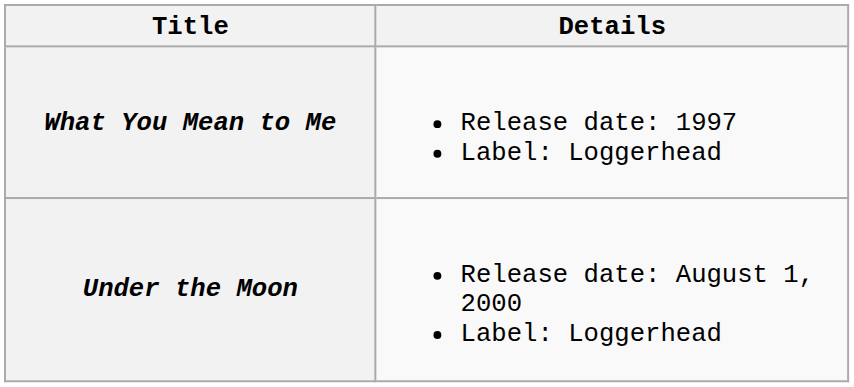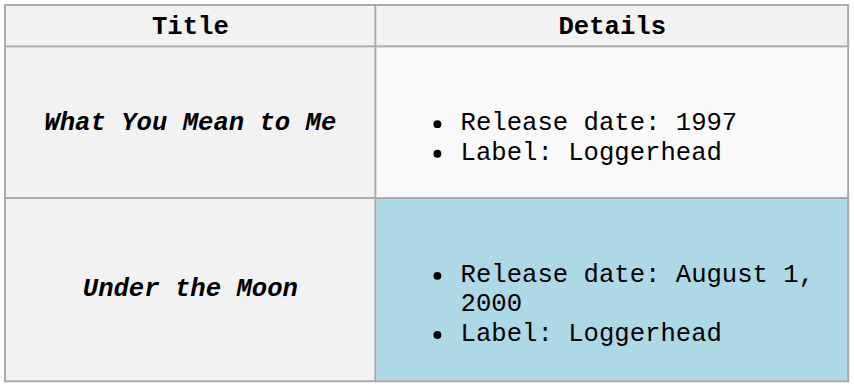(612, 304) no background -> (612, 304) lightblue background
